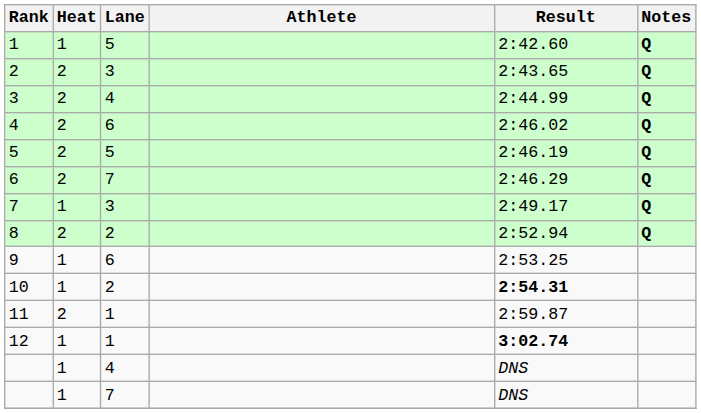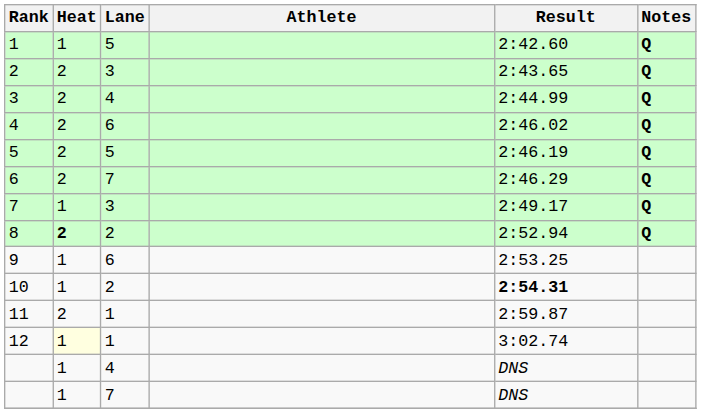(62, 234) normal -> (62, 234) bold
(62, 341) no background -> (62, 341) lightyellow background
(533, 341) bold -> (533, 341) normal
